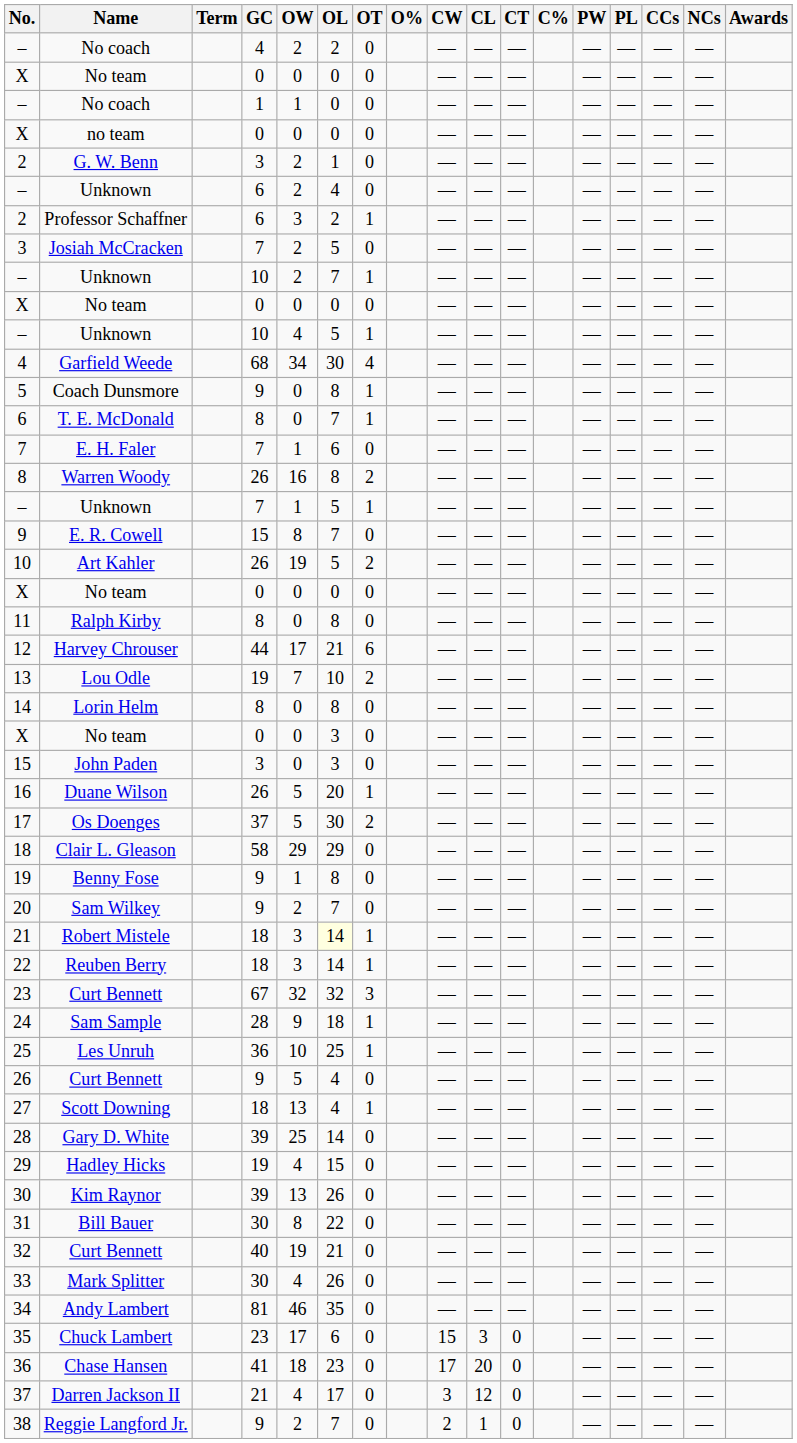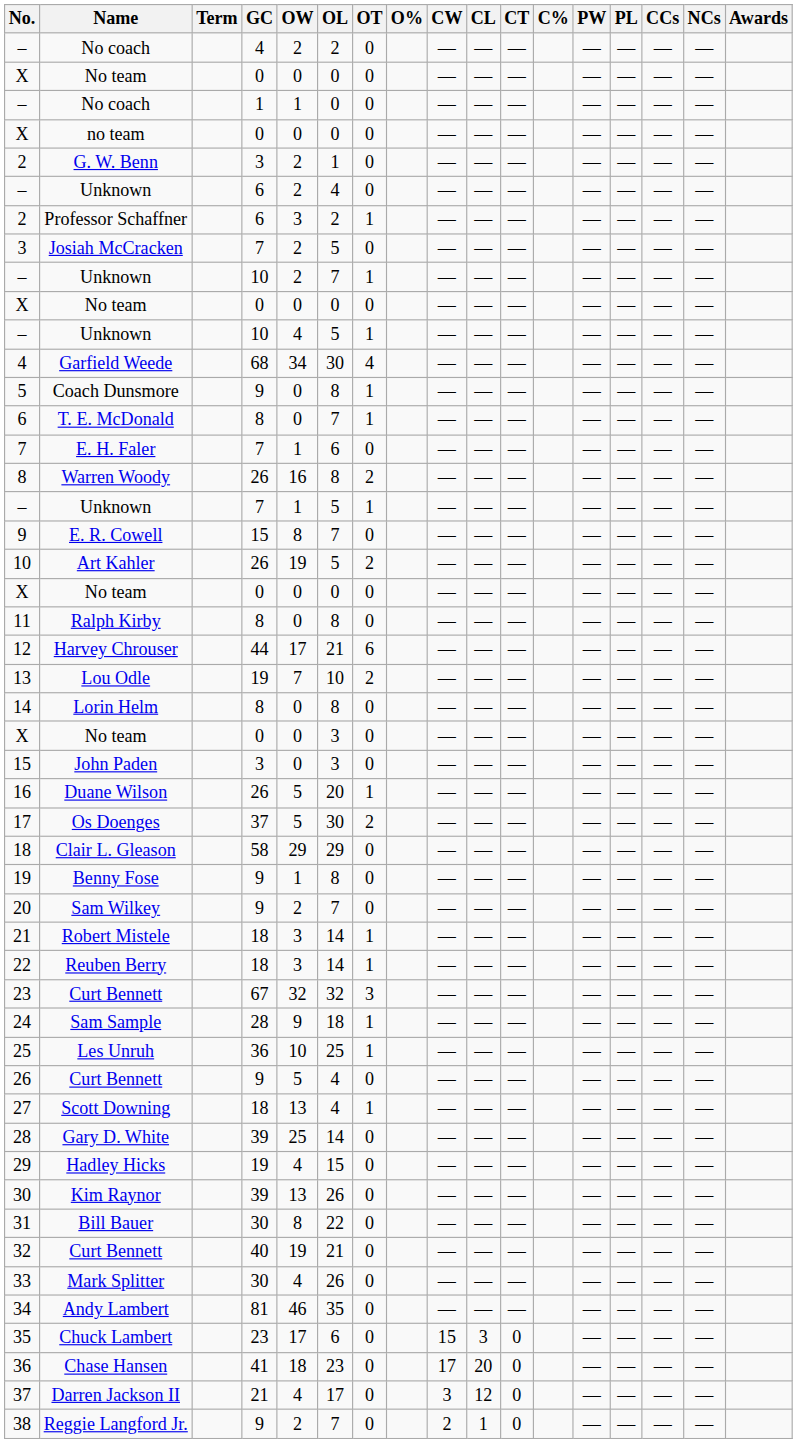(335, 936) lightyellow background -> (335, 936) no background
